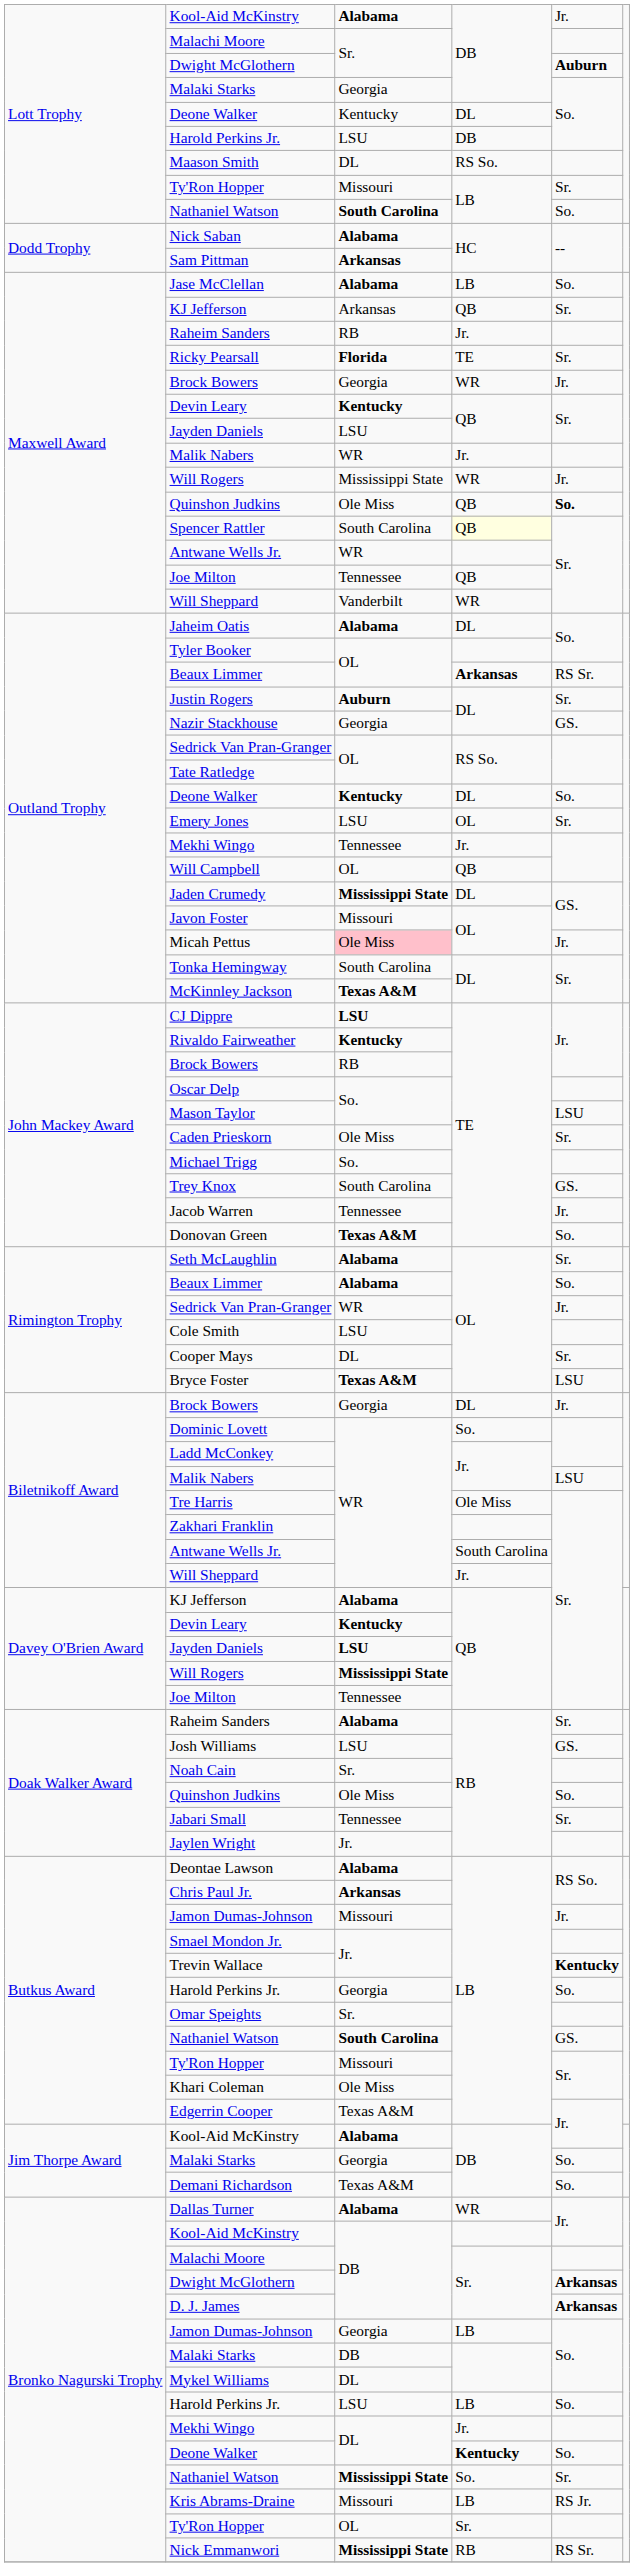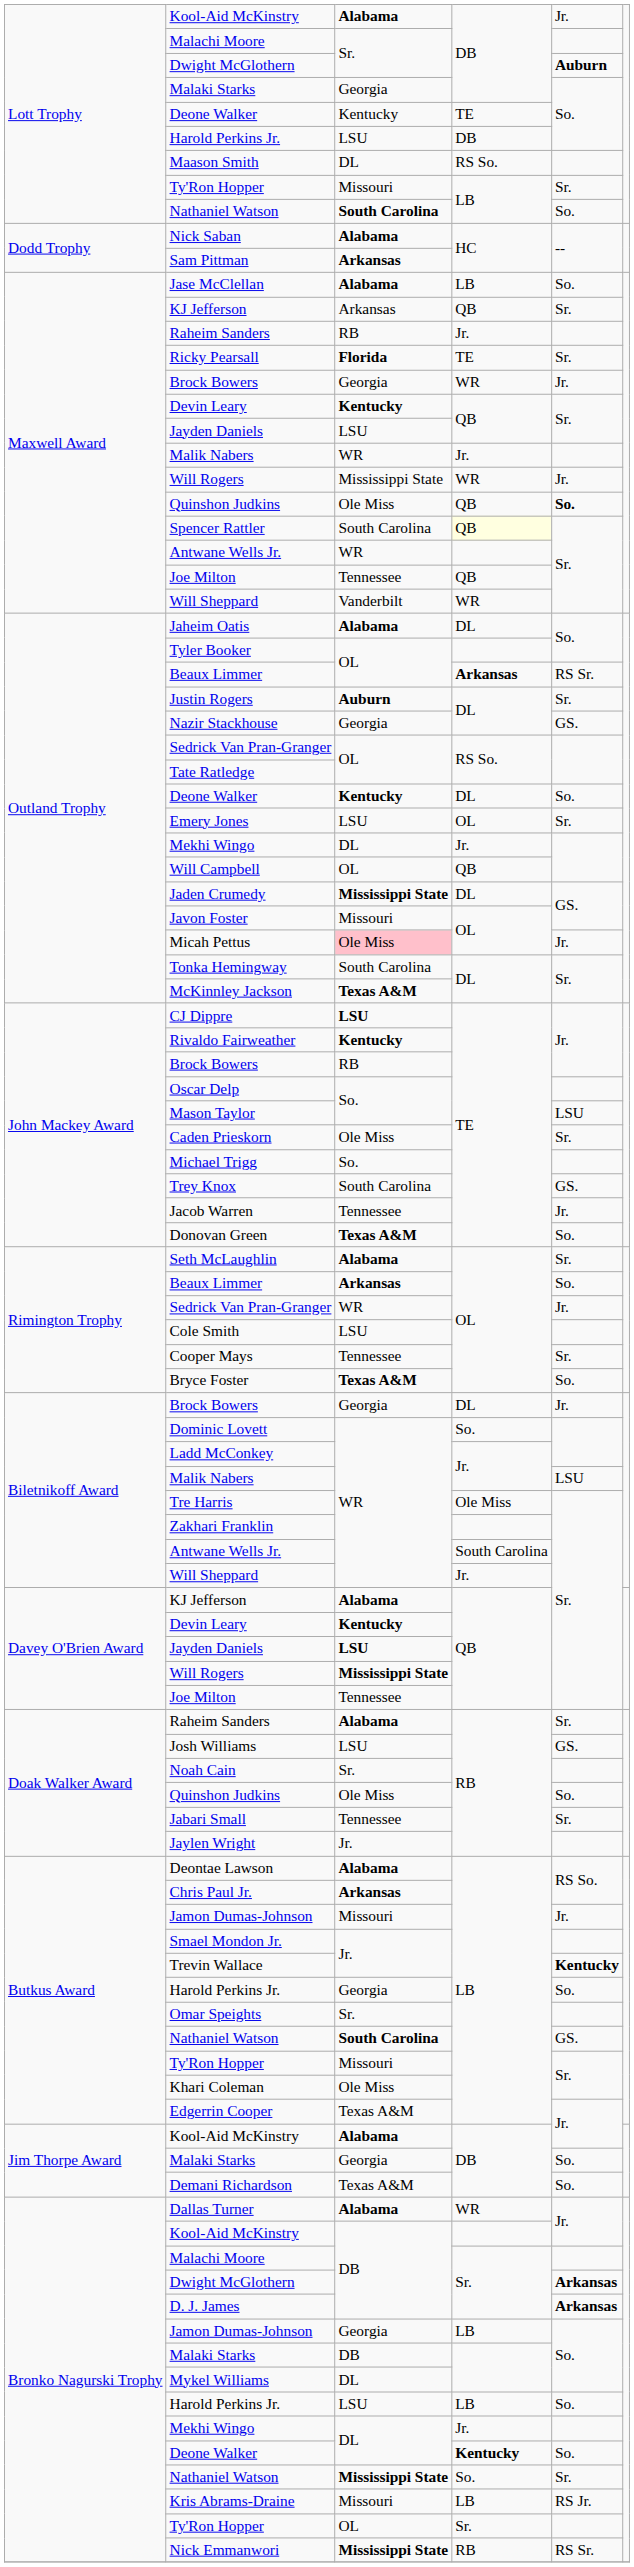(465, 114) DL -> (465, 114) TE
(370, 844) Tennessee -> (349, 844) DL
(368, 1283) Alabama -> (370, 1283) Arkansas
(349, 1356) DL -> (370, 1356) Tennessee
(569, 1380) LSU -> (565, 1380) So.
